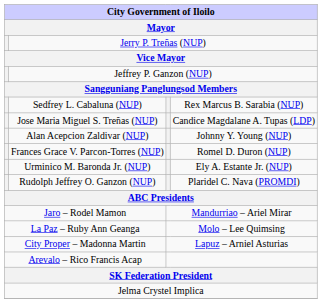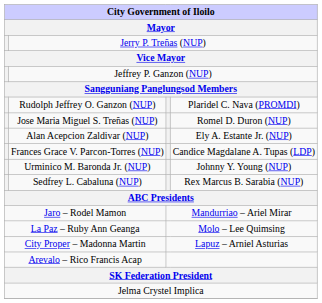rows swapped: (87, 105) <-> (87, 182)
(244, 120) Candice Magdalane A. Tupas (LDP) -> (244, 120) Romel D. Duron (NUP)
(244, 136) Johnny Y. Young (NUP) -> (244, 136) Ely A. Estante Jr. (NUP)
(244, 151) Romel D. Duron (NUP) -> (244, 151) Candice Magdalane A. Tupas (LDP)
(244, 167) Ely A. Estante Jr. (NUP) -> (244, 167) Johnny Y. Young (NUP)
